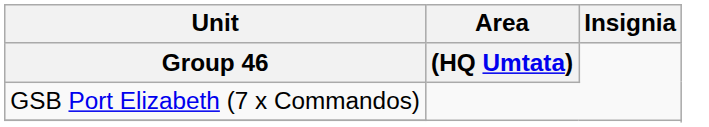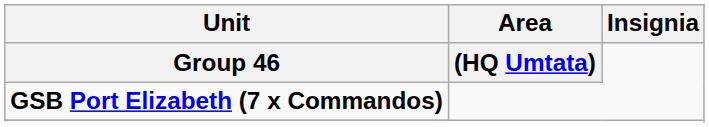(215, 100) normal -> (227, 100) bold
